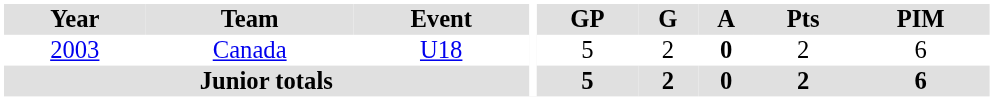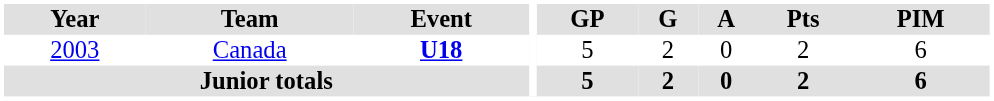(441, 49) normal -> (441, 49) bold
(726, 49) bold -> (726, 49) normal
